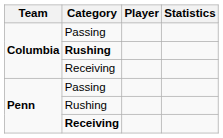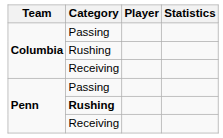(88, 50) bold -> (90, 50) normal
(86, 105) normal -> (92, 105) bold
(92, 123) bold -> (94, 123) normal
